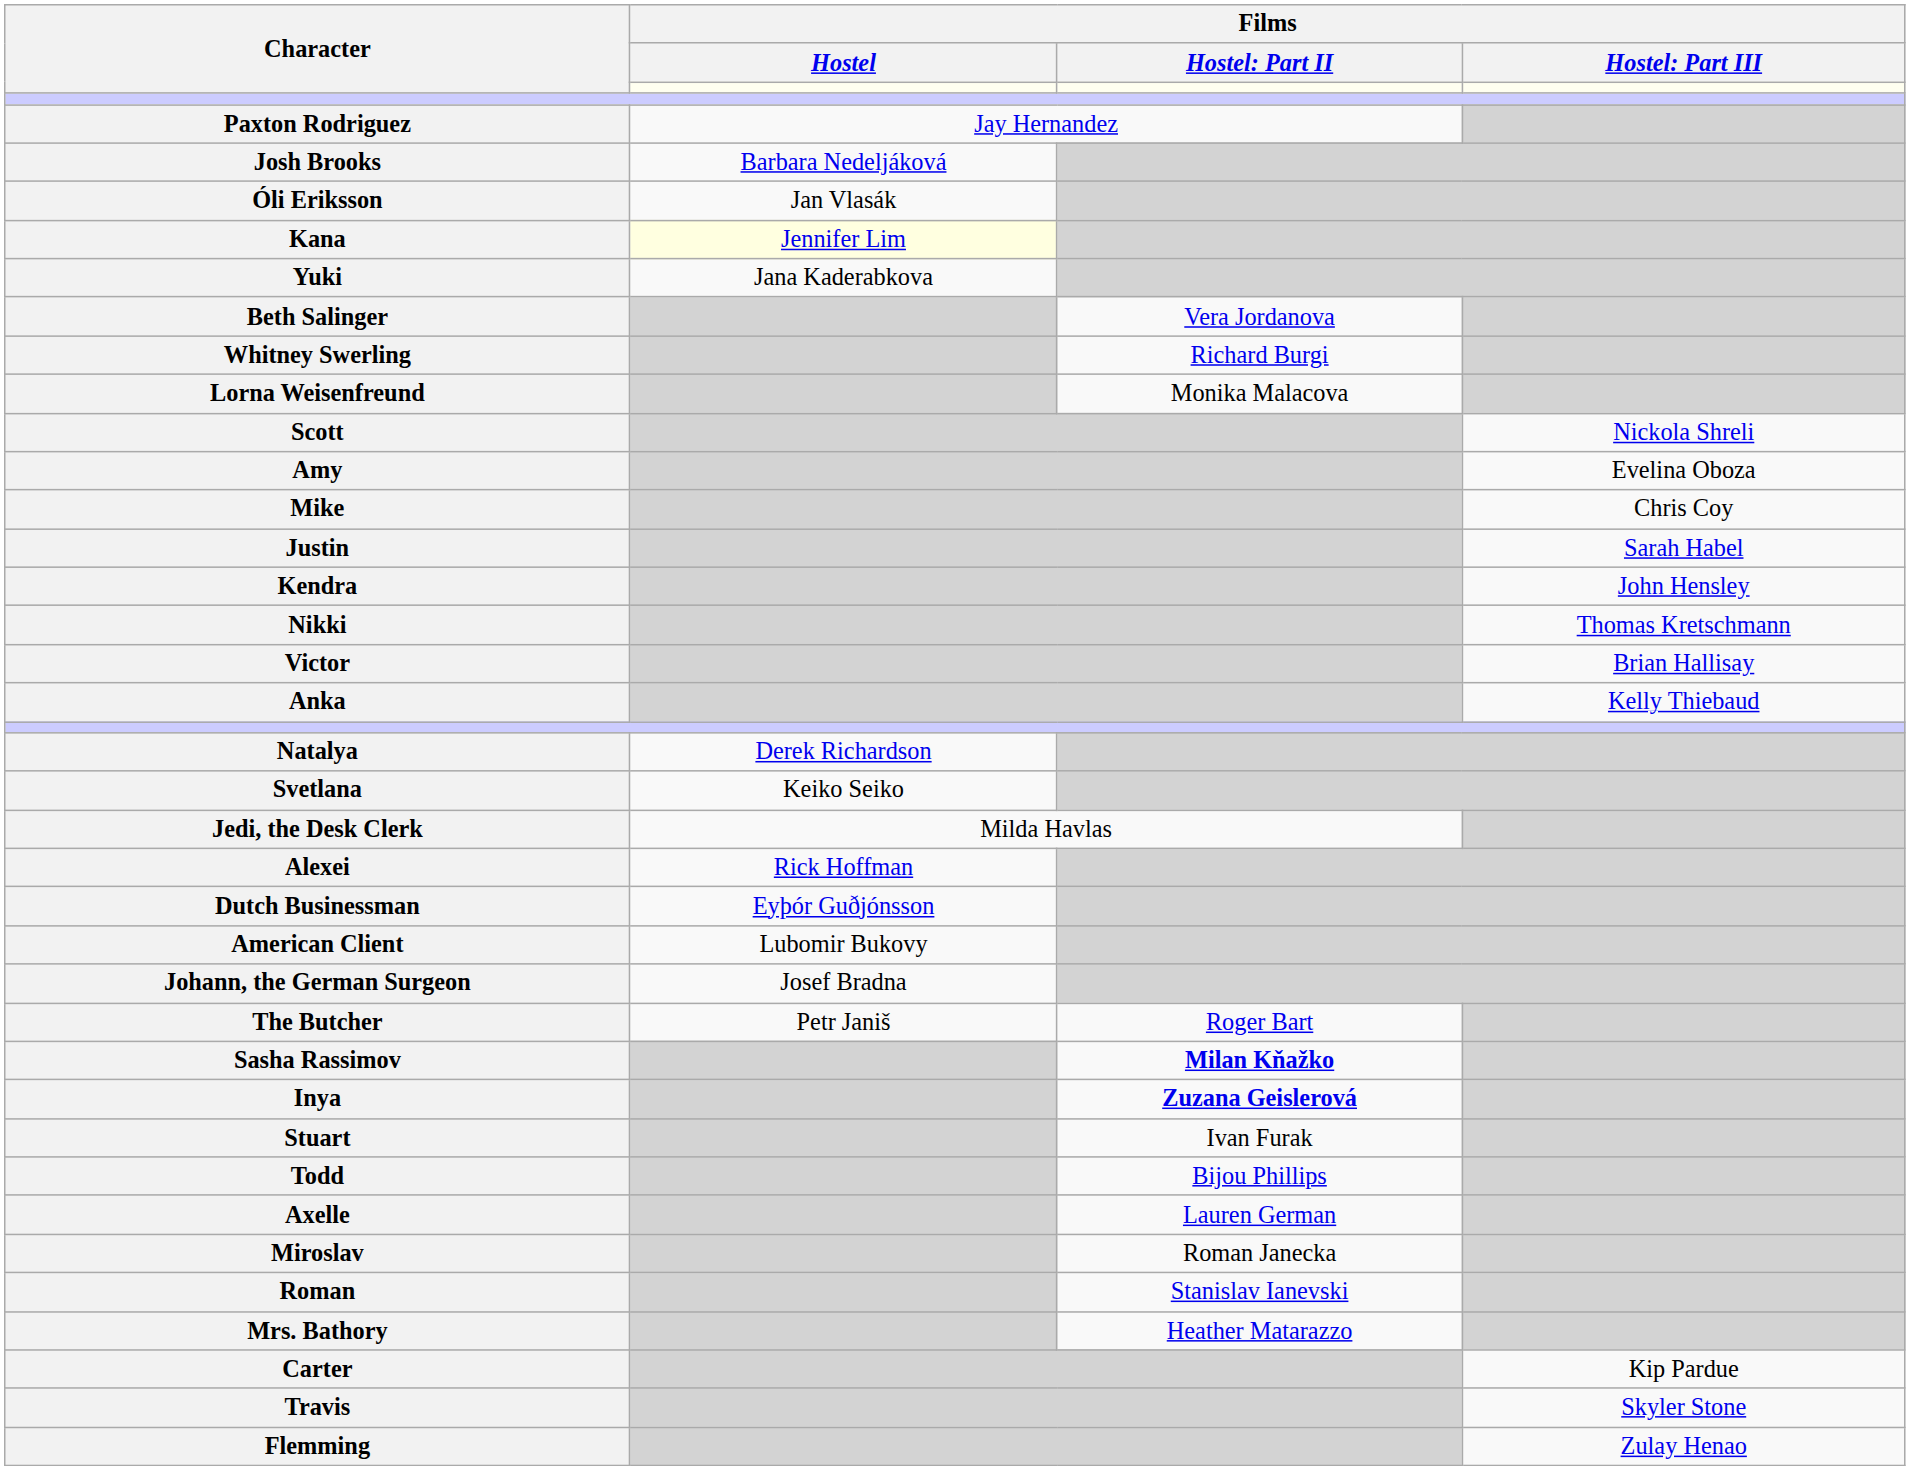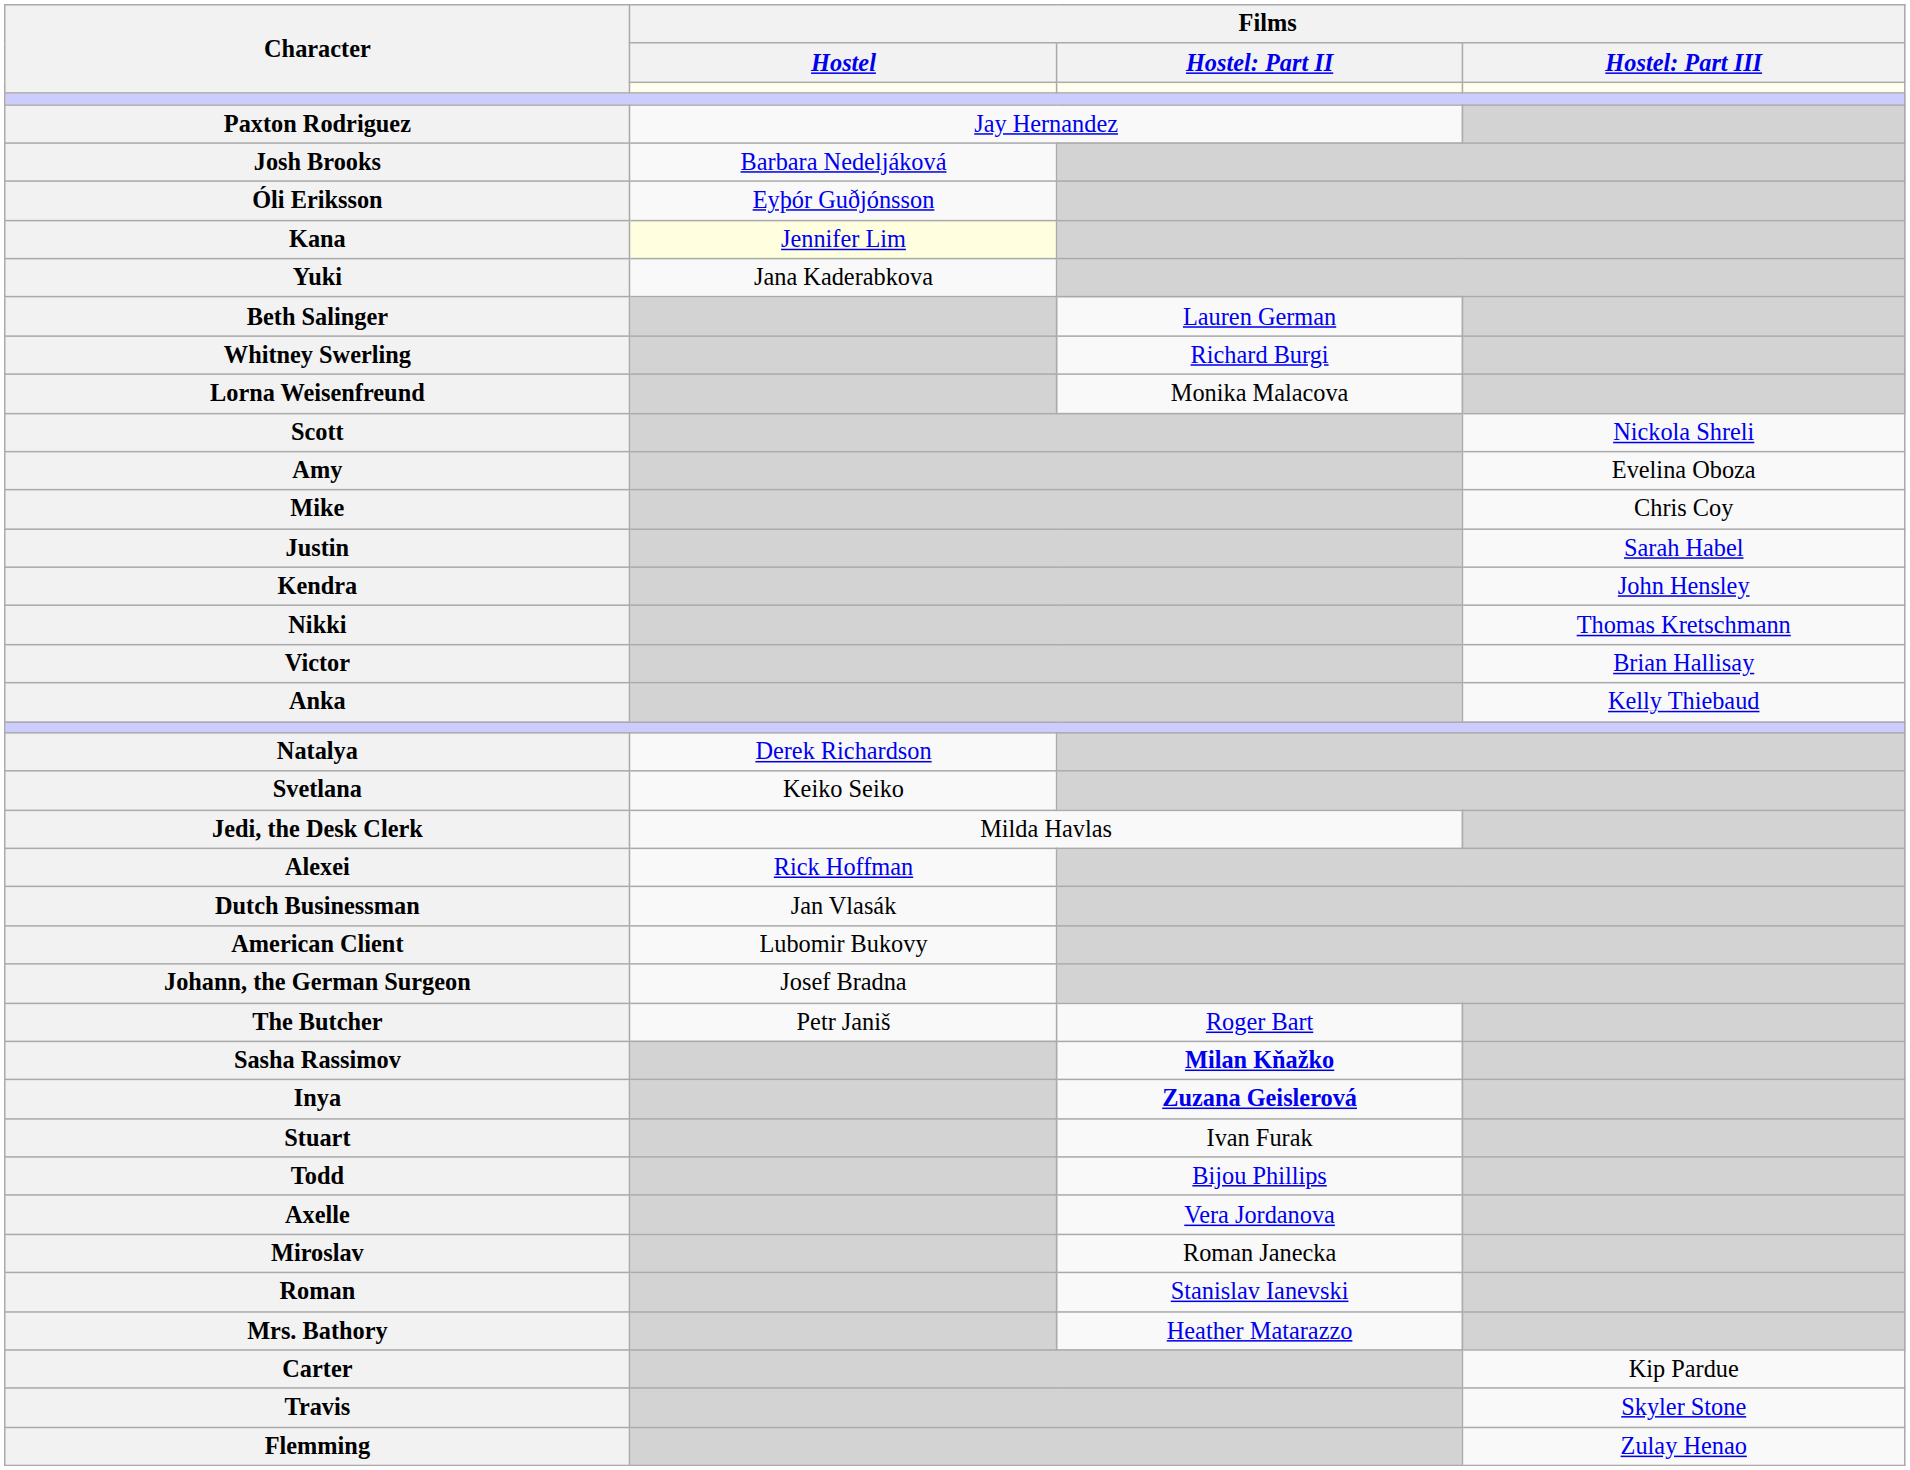(844, 200) Jan Vlasák -> (844, 200) Eyþór Guðjónsson
(1260, 316) Vera Jordanova -> (1260, 316) Lauren German
(844, 905) Eyþór Guðjónsson -> (844, 905) Jan Vlasák
(1260, 1214) Lauren German -> (1260, 1214) Vera Jordanova
